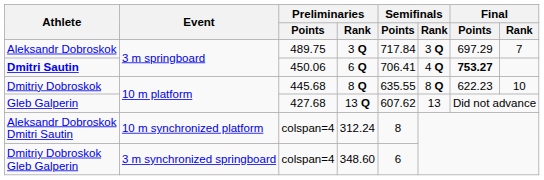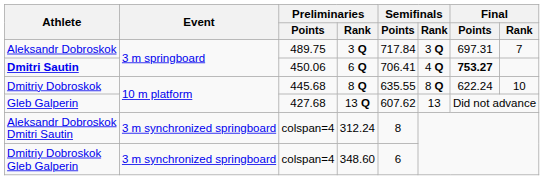(475, 49) 697.29 -> (475, 49) 697.31
(475, 86) 622.23 -> (475, 86) 622.24
(193, 128) 10 m synchronized platform -> (199, 128) 3 m synchronized springboard
